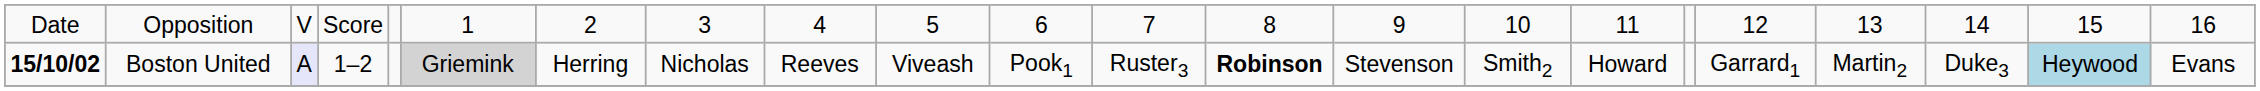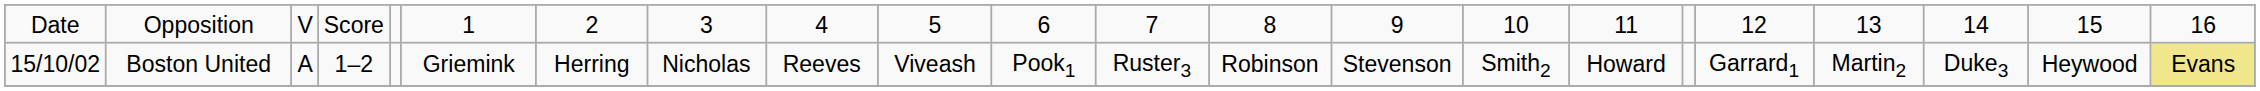(55, 64) bold -> (55, 64) normal
(304, 64) lavender background -> (305, 64) no background
(468, 64) lightgrey background -> (469, 64) no background
(1270, 64) bold -> (1270, 64) normal
(2090, 64) lightblue background -> (2090, 64) no background
(2203, 64) no background -> (2203, 64) khaki background
